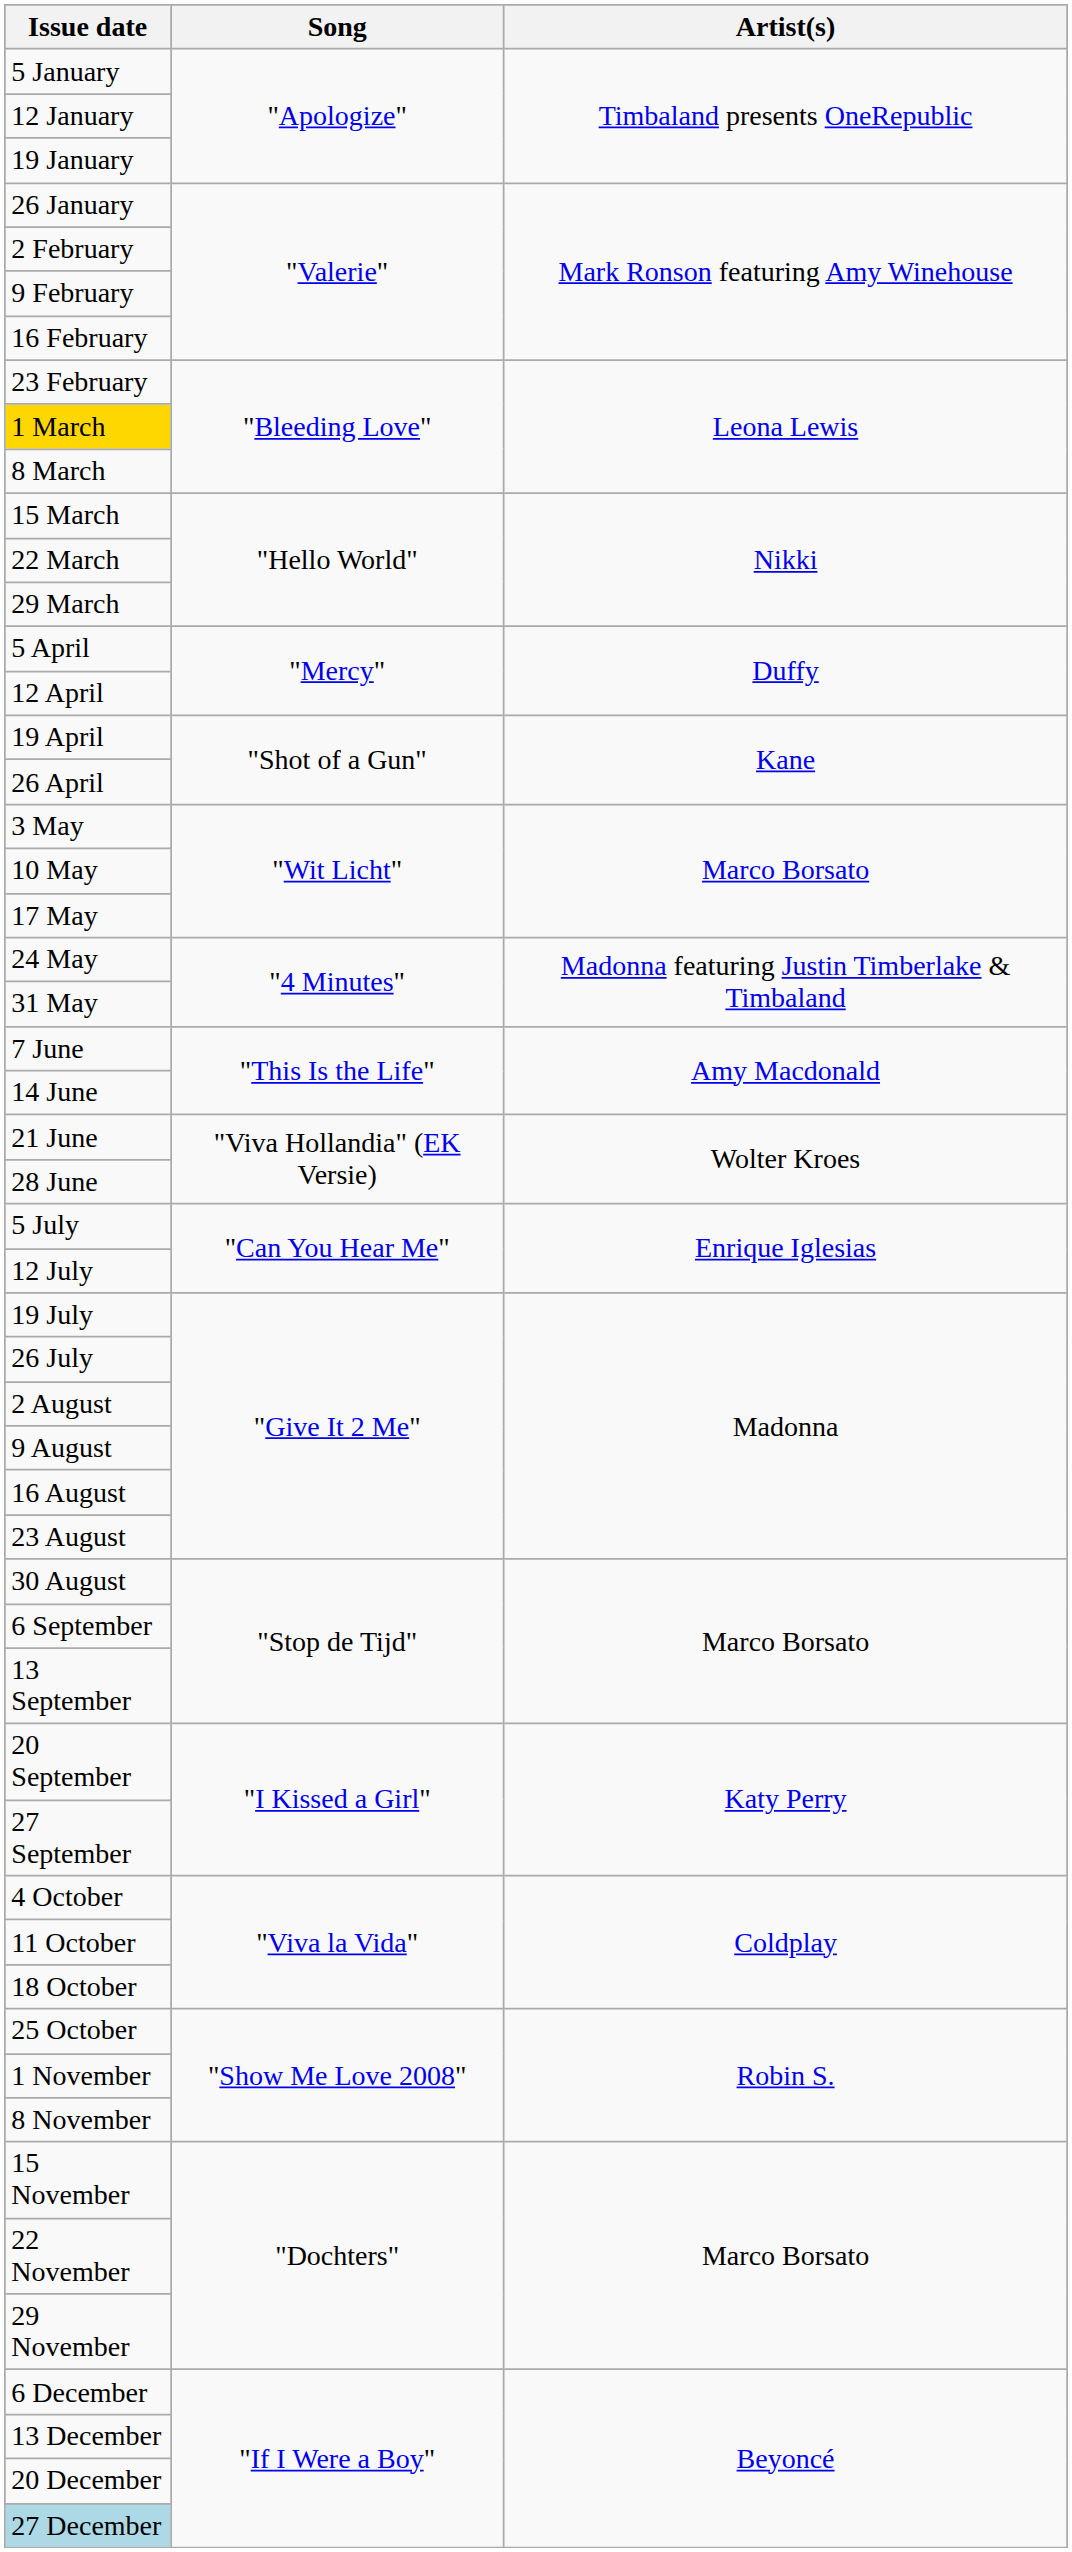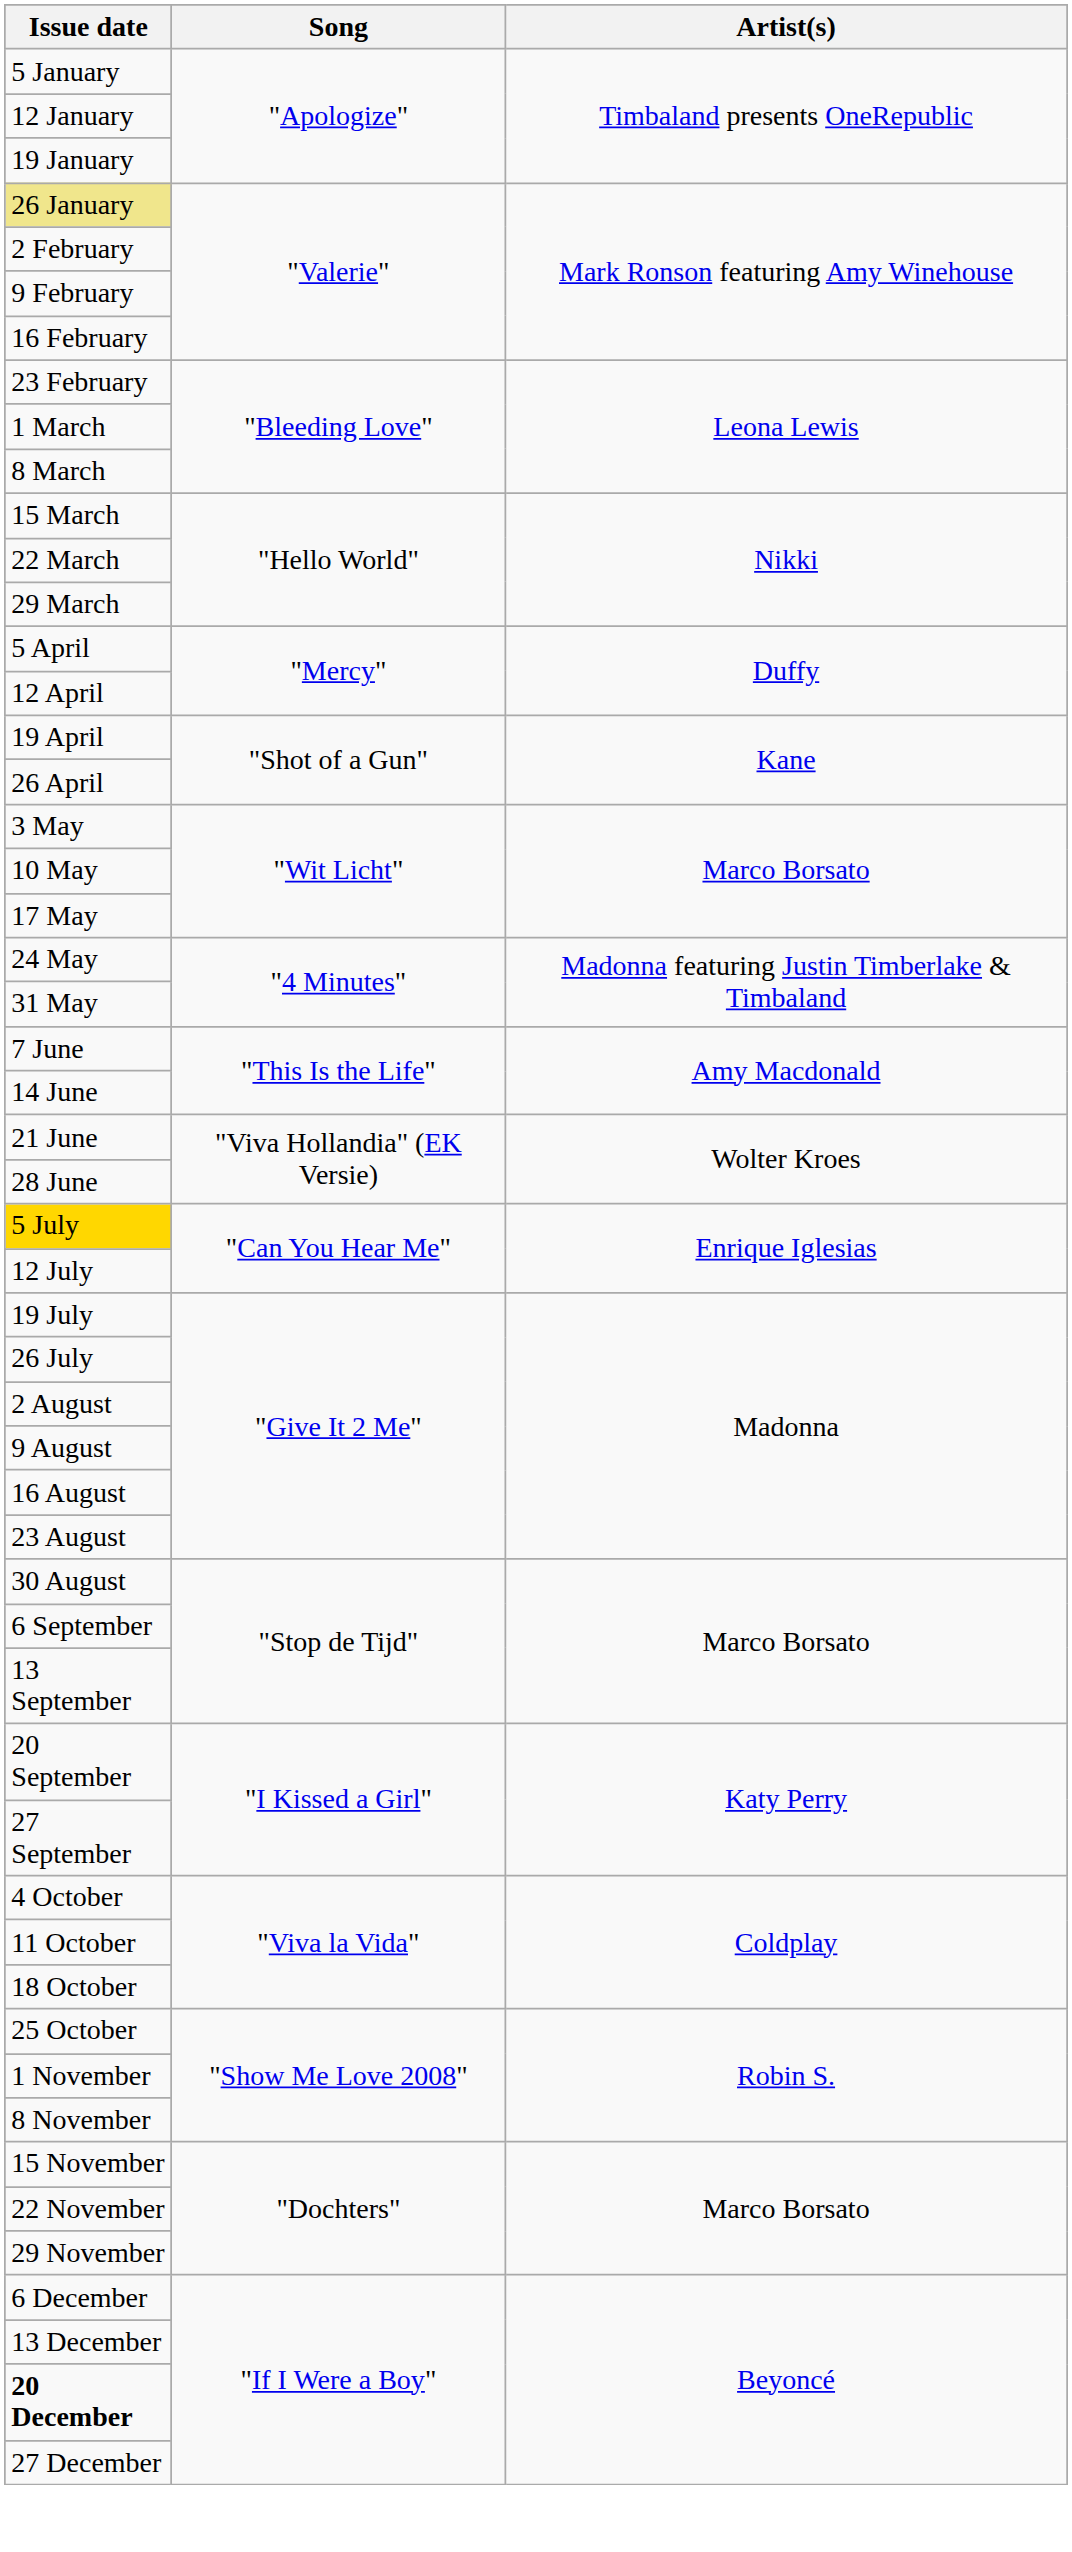(72, 204) no background -> (72, 204) khaki background
(58, 426) gold background -> (58, 426) no background
(45, 1225) no background -> (45, 1225) gold background
(86, 2480) normal -> (72, 2401) bold
(86, 2524) lightblue background -> (86, 2461) no background
